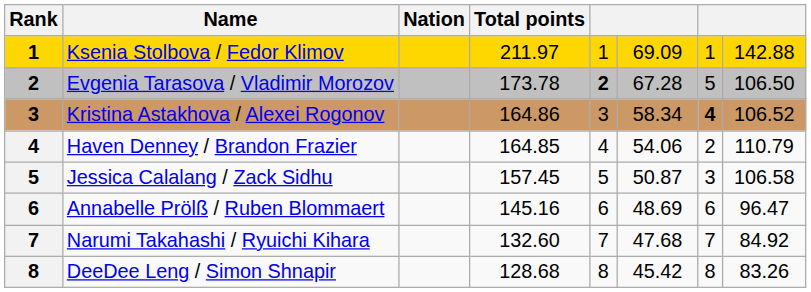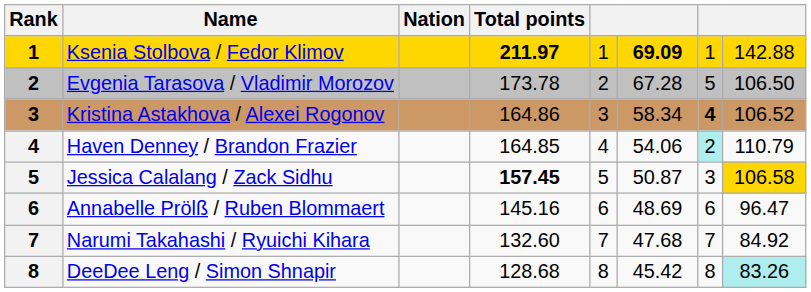(530, 51) normal -> (530, 51) bold
(658, 51) normal -> (658, 51) bold
(603, 83) bold -> (603, 83) normal
(710, 146) no background -> (710, 146) paleturquoise background
(530, 177) normal -> (530, 177) bold
(764, 177) no background -> (764, 177) gold background
(764, 271) no background -> (764, 271) paleturquoise background
